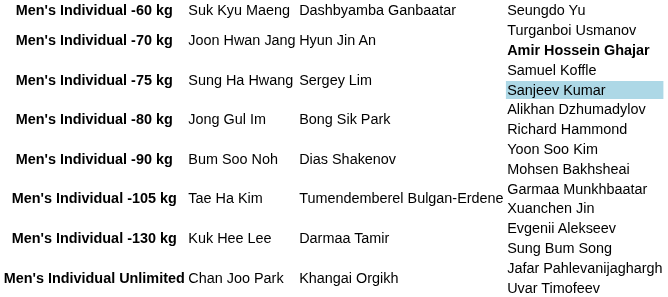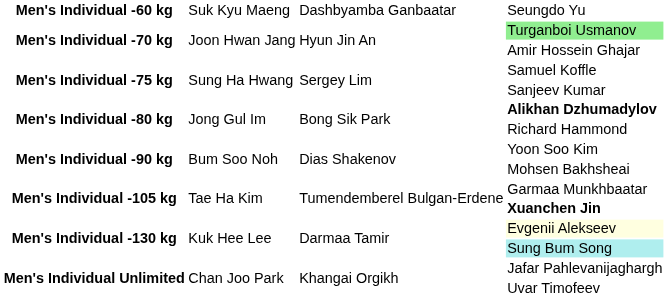(572, 30) no background -> (572, 30) lightgreen background
(578, 50) bold -> (574, 50) normal
(556, 90) lightblue background -> (556, 90) no background
(576, 109) normal -> (582, 109) bold
(551, 208) normal -> (554, 208) bold
(562, 228) no background -> (562, 228) lightyellow background
(560, 248) no background -> (560, 248) paleturquoise background
